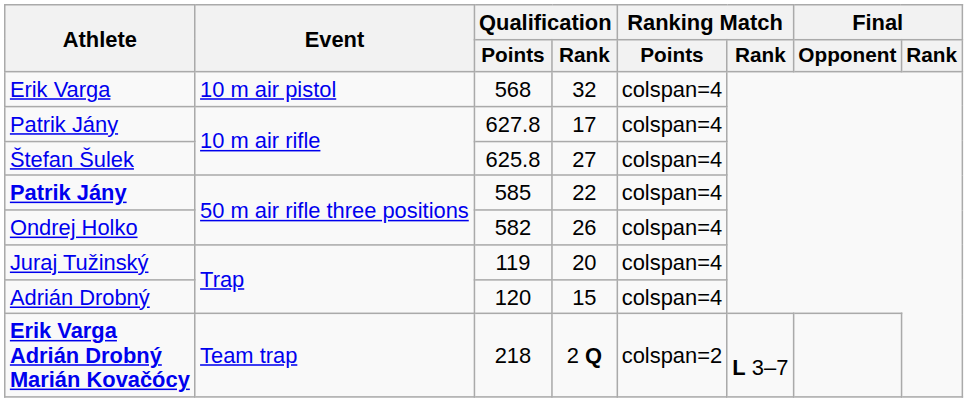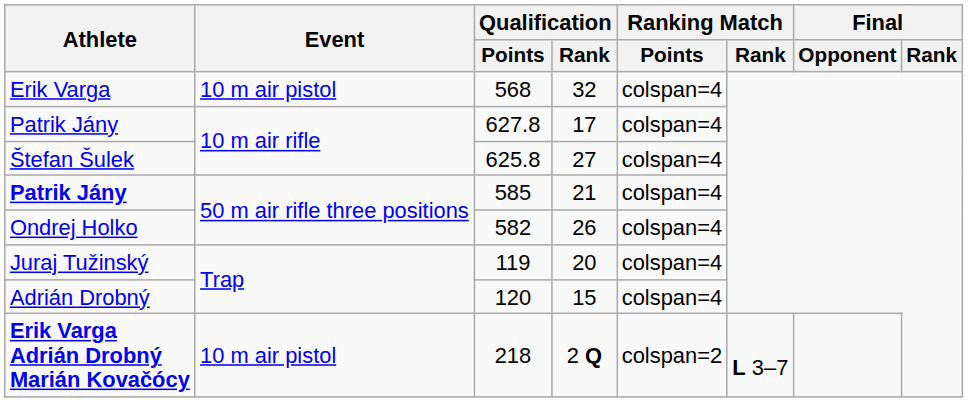(584, 193) 22 -> (584, 193) 21
(249, 356) Team trap -> (268, 356) 10 m air pistol
